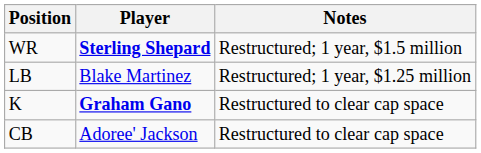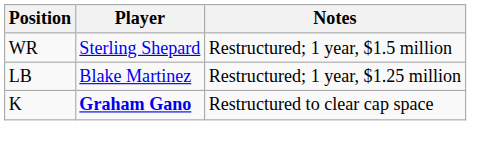(145, 47) bold -> (140, 47) normal
- row: (21, 133)
